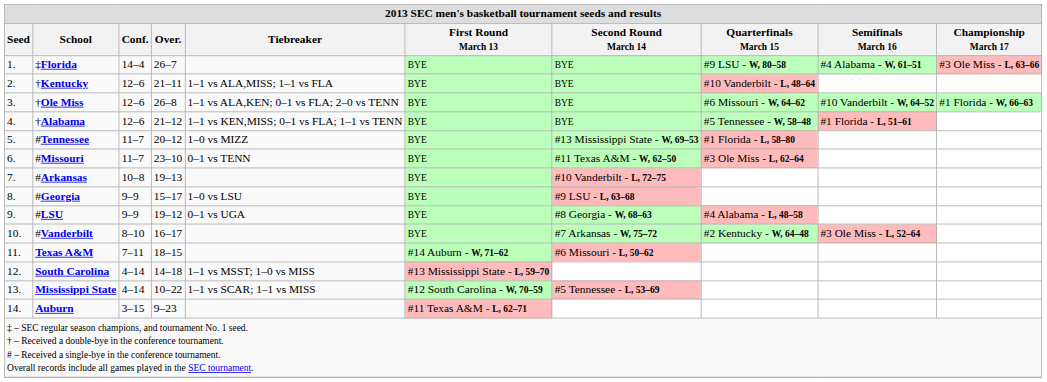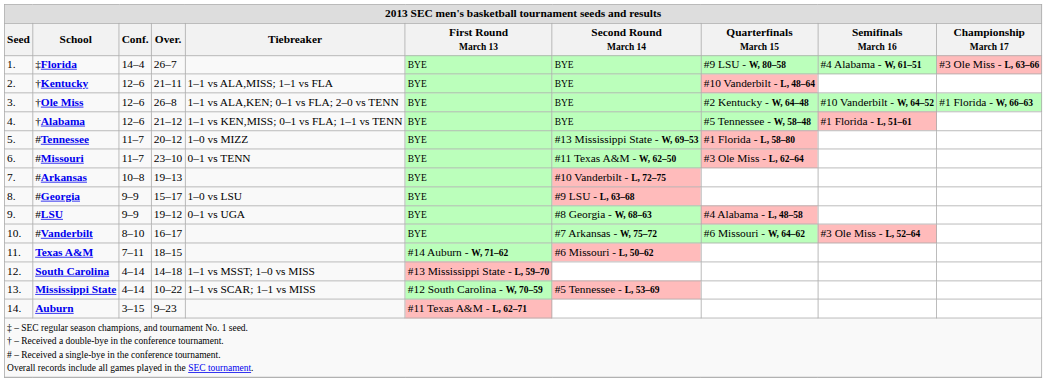(754, 102) #6 Missouri - W, 64–62 -> (756, 102) #2 Kentucky - W, 64–48
(756, 234) #2 Kentucky - W, 64–48 -> (754, 234) #6 Missouri - W, 64–62
